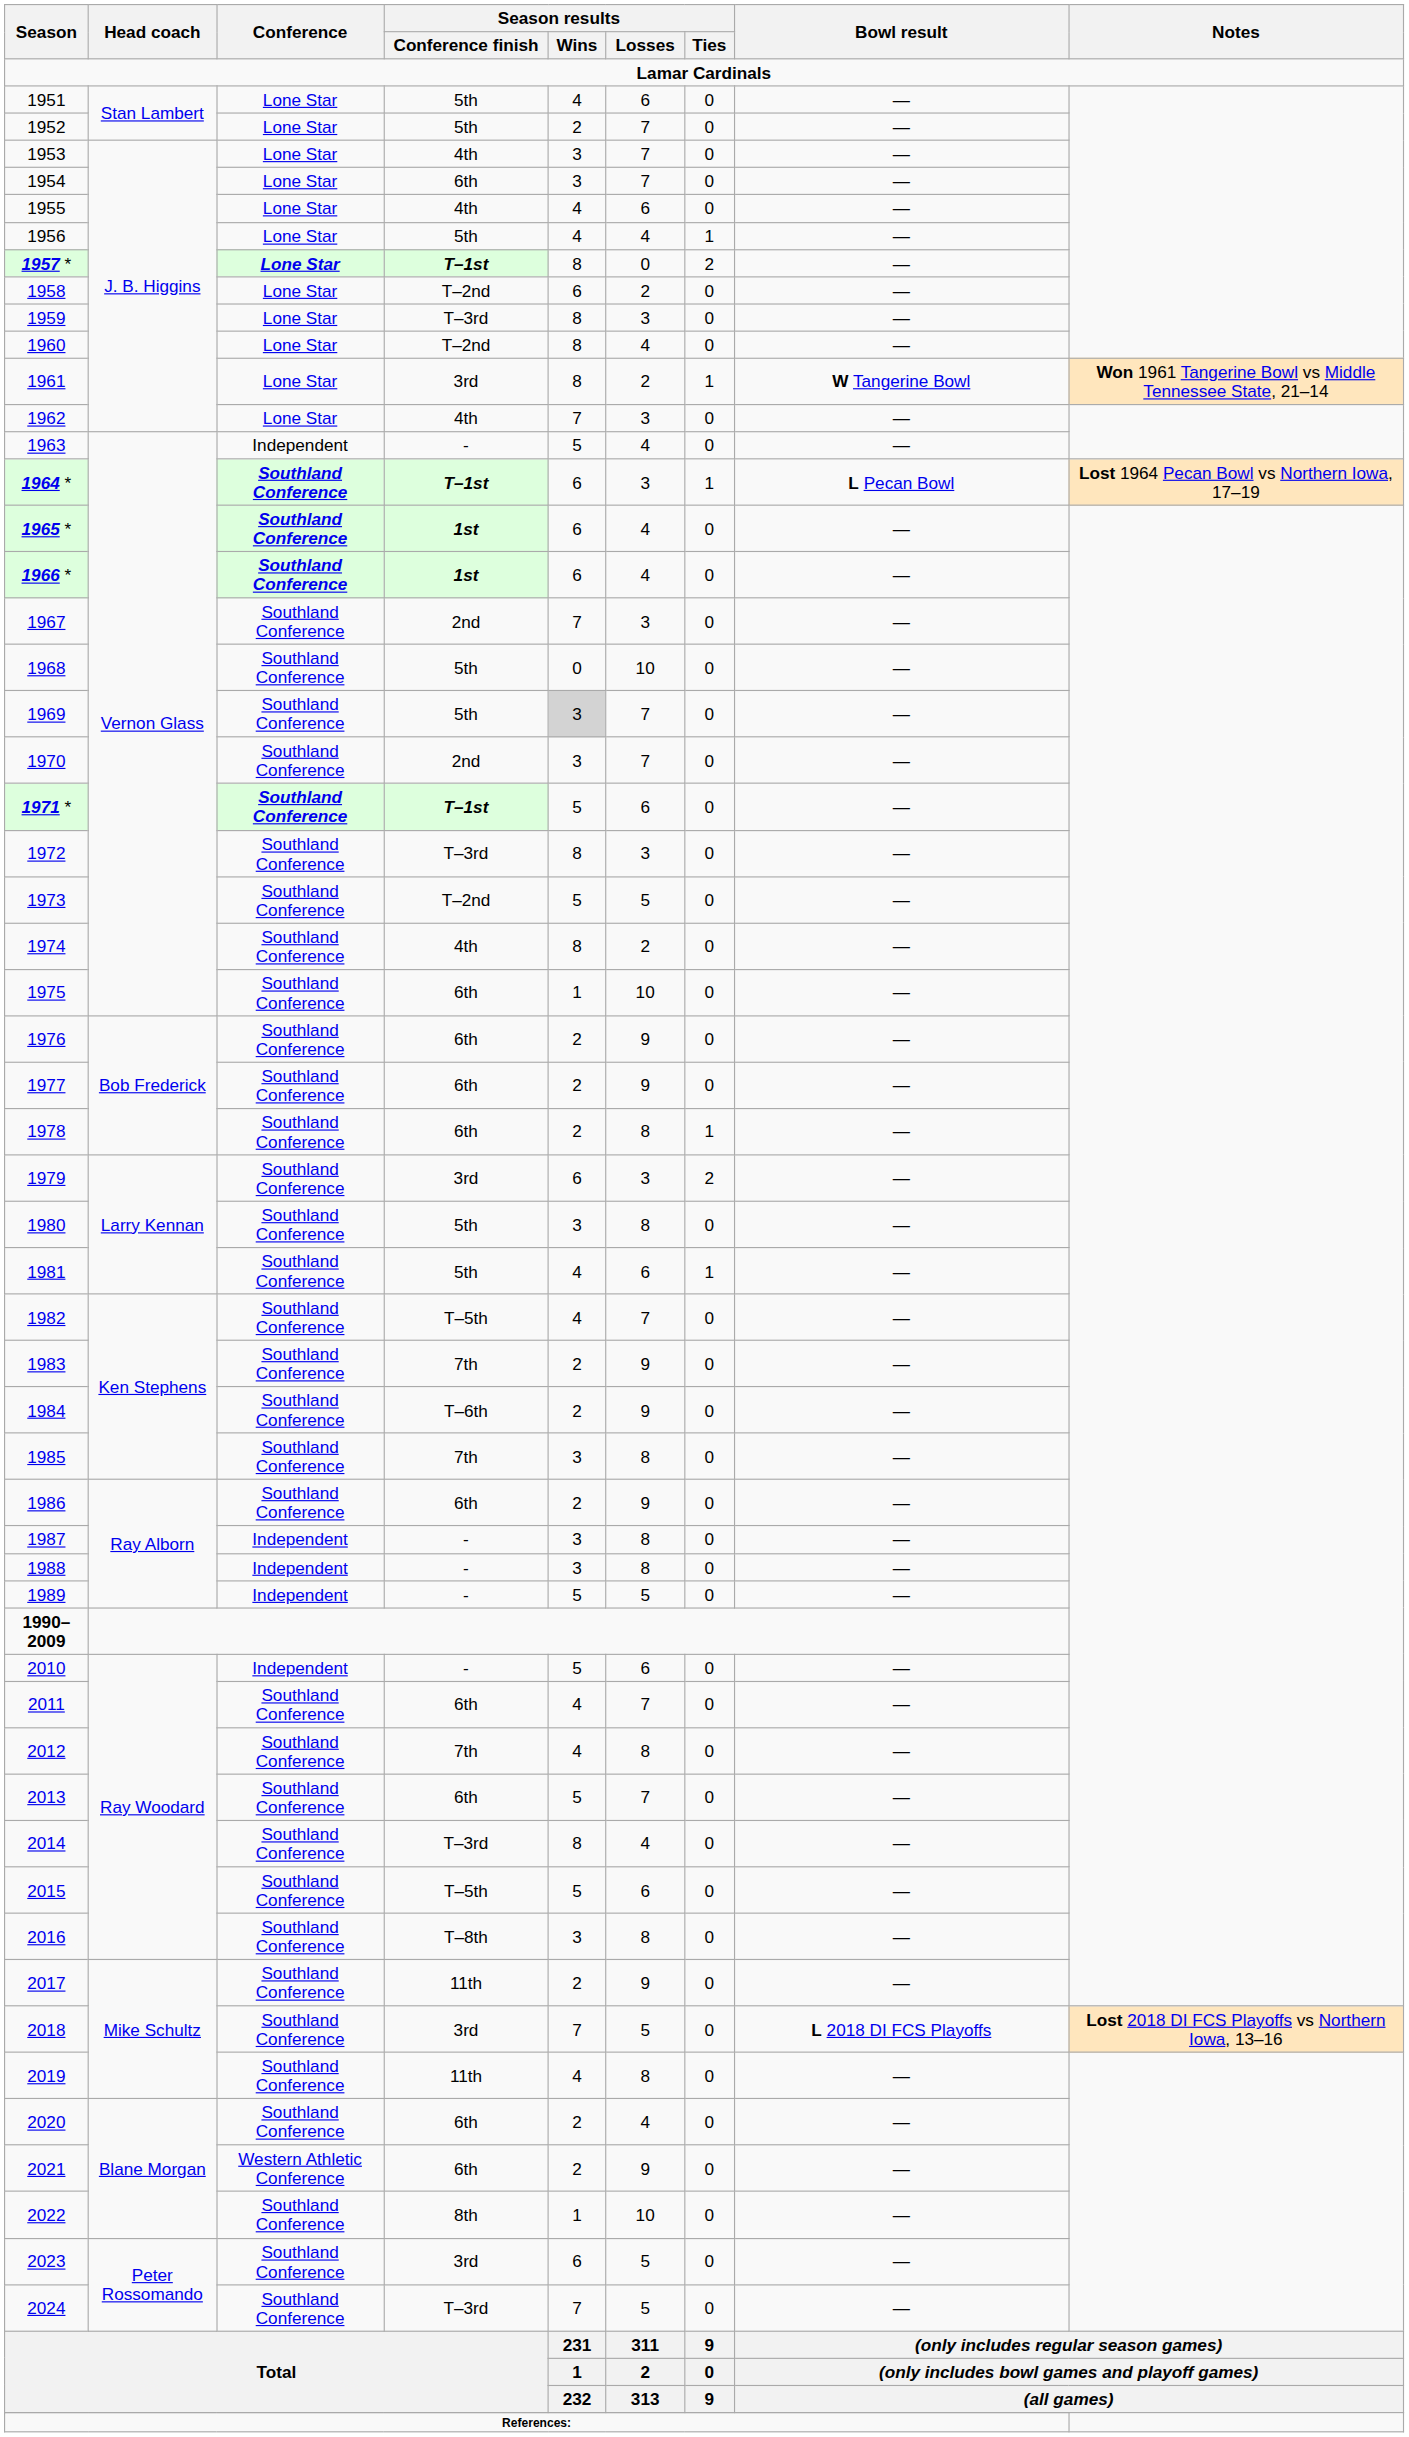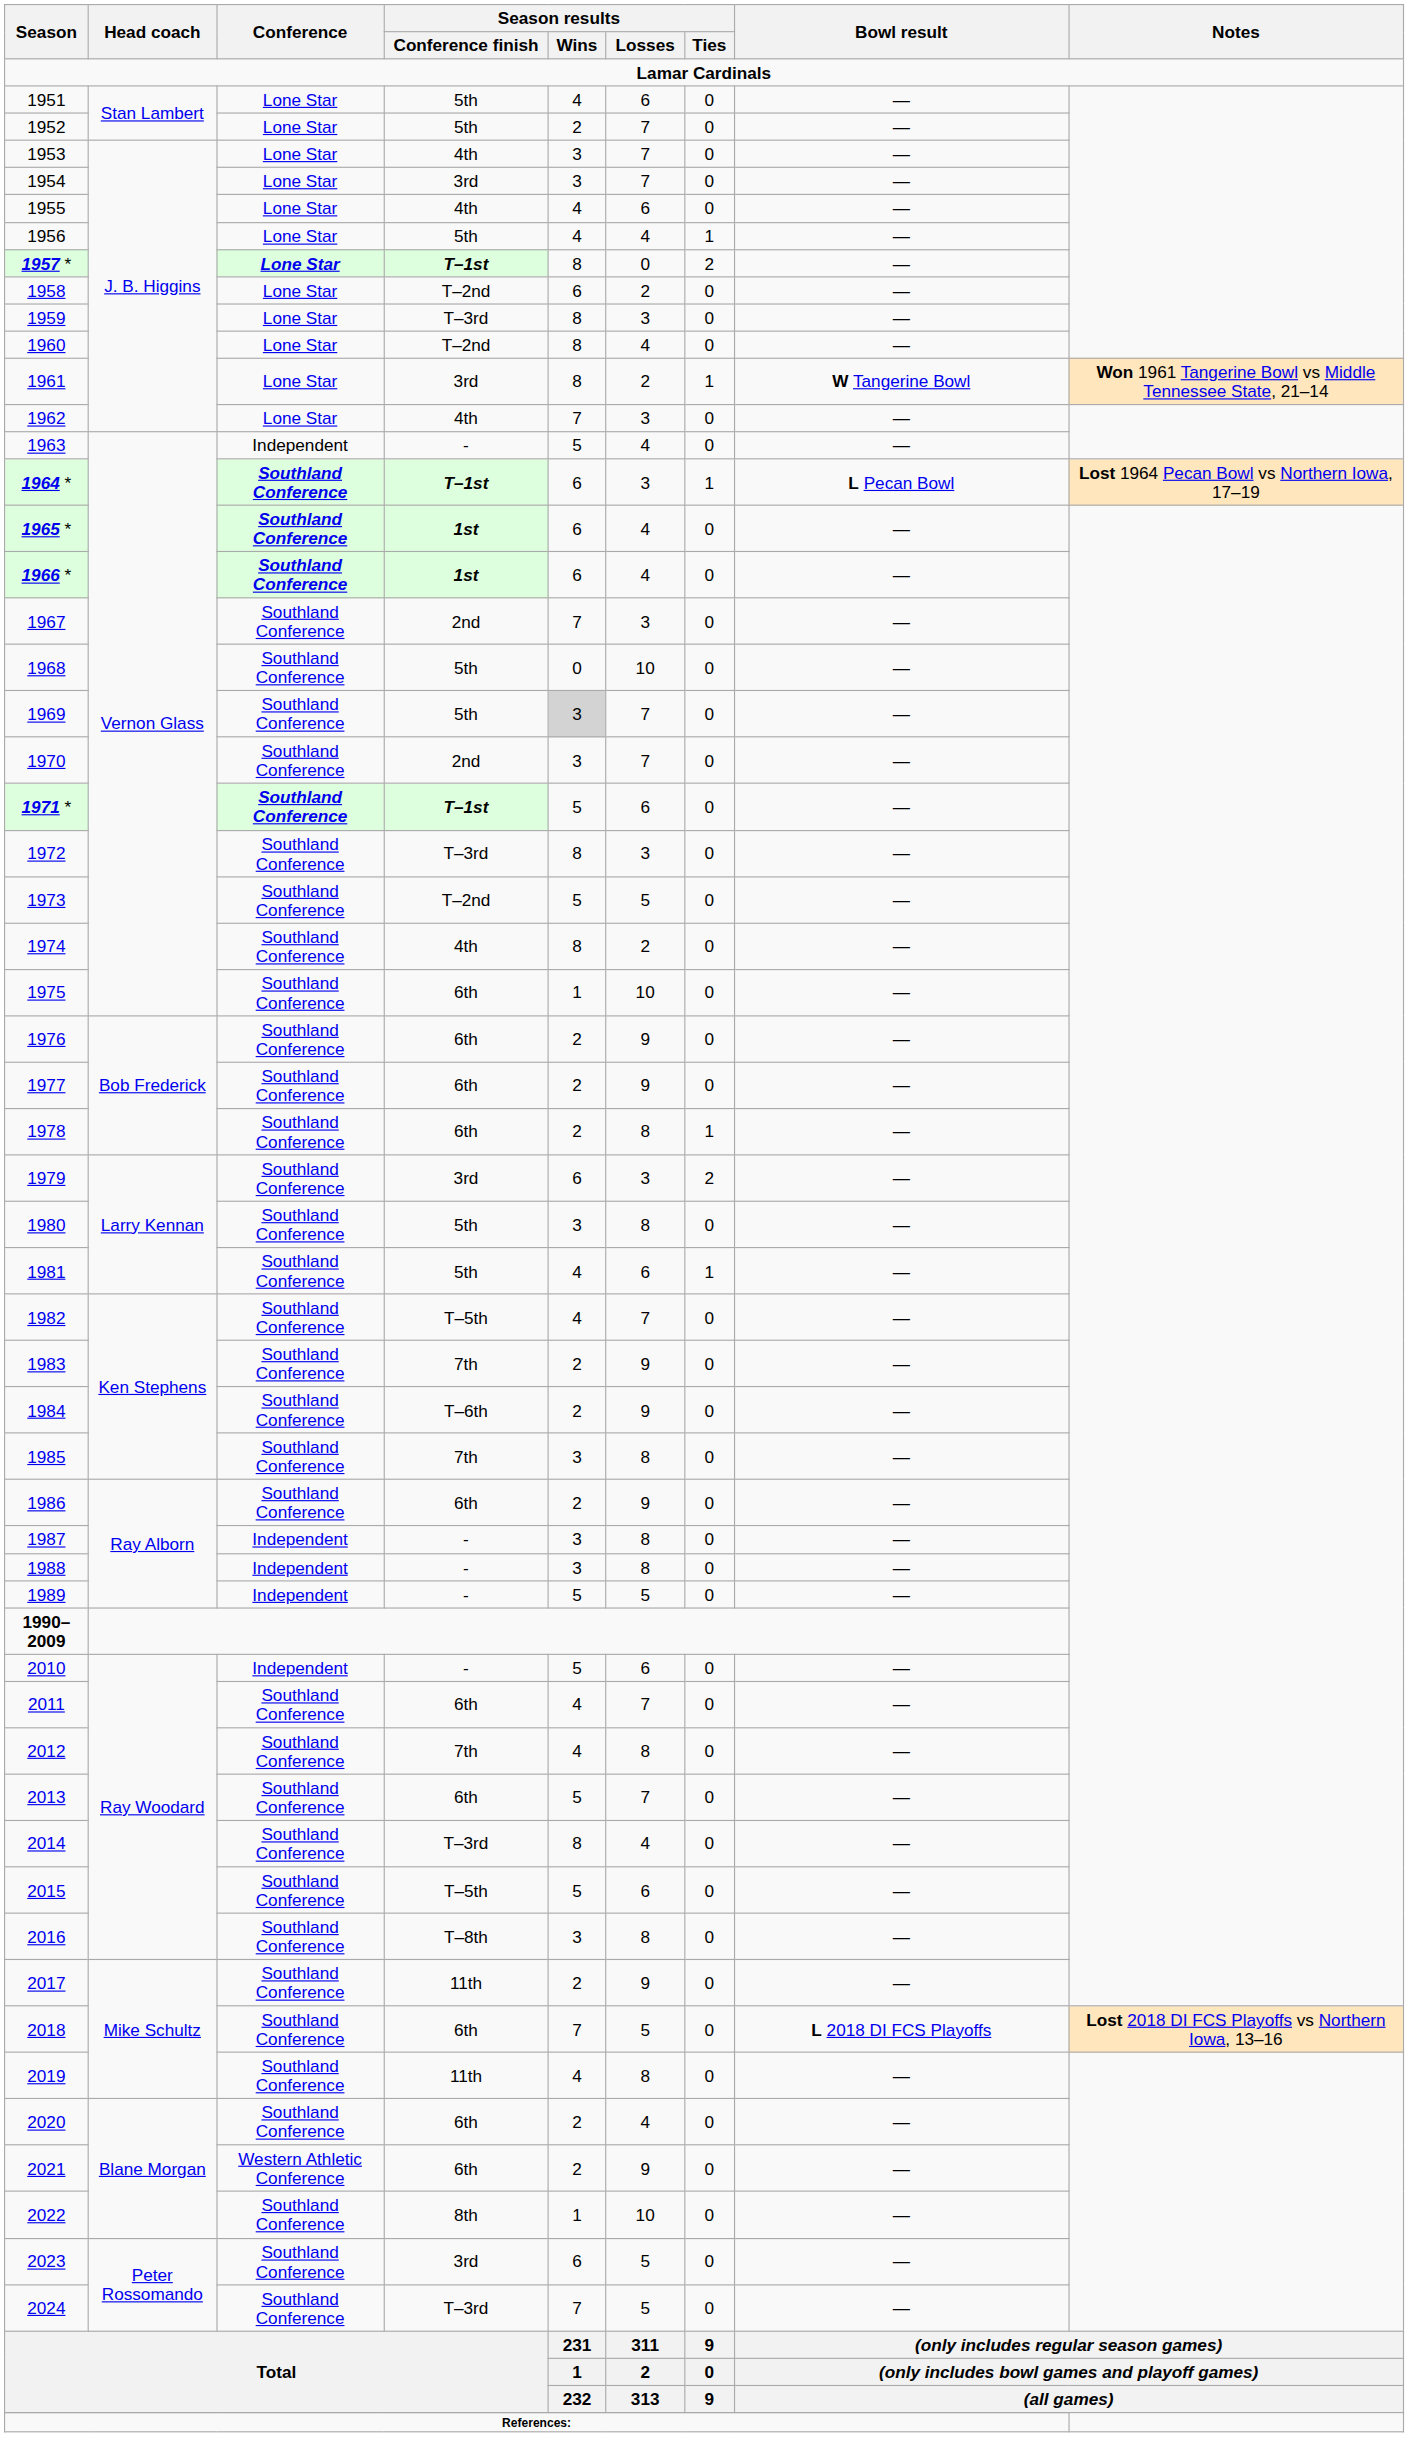(466, 181) 6th -> (466, 181) 3rd
(466, 2029) 3rd -> (466, 2029) 6th
